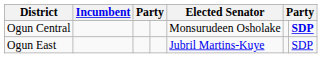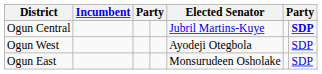(225, 29) Monsurudeen Osholake -> (217, 29) Jubril Martins-Kuye
+ row: (33, 45)
(217, 45) Jubril Martins-Kuye -> (225, 61) Monsurudeen Osholake
